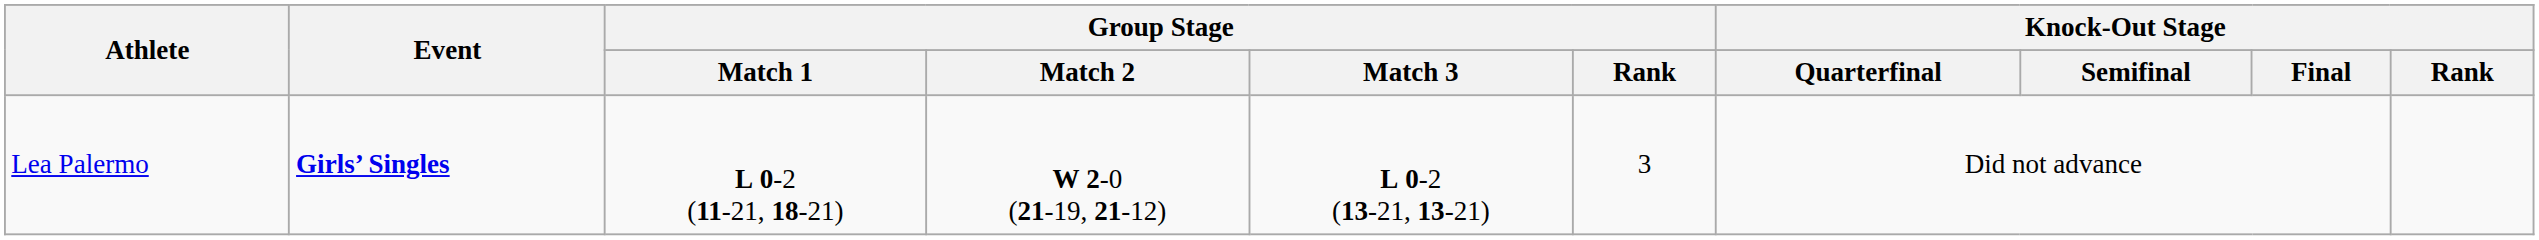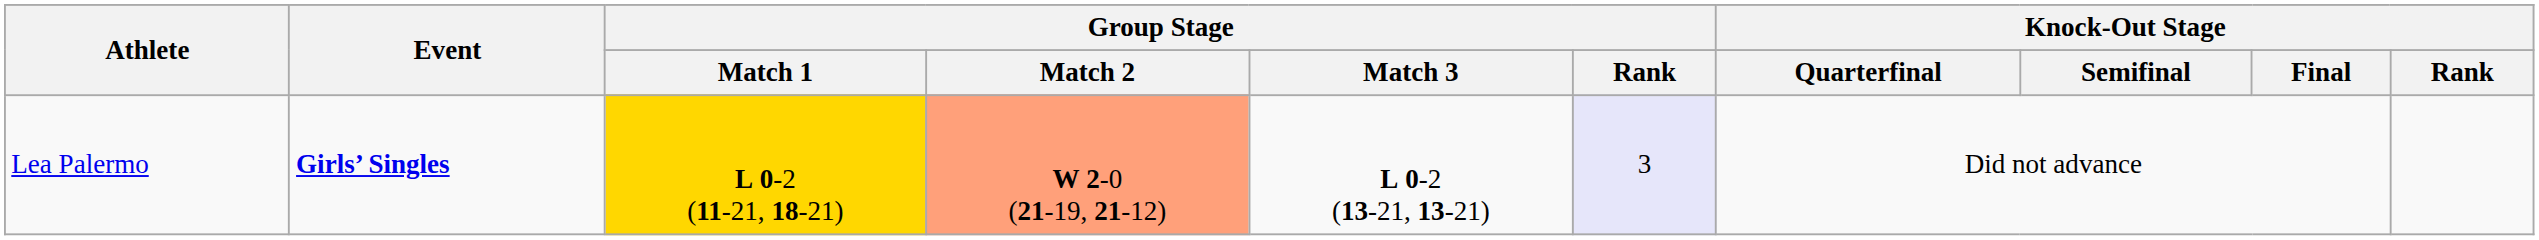(765, 196) no background -> (765, 196) gold background
(1087, 196) no background -> (1087, 196) lightsalmon background
(1644, 164) no background -> (1644, 164) lavender background
